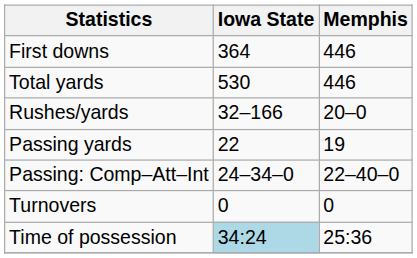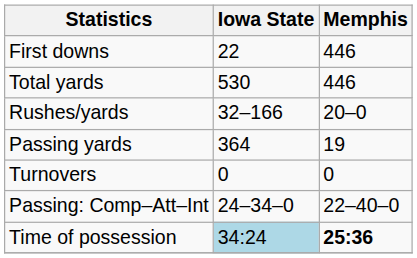(234, 51) 364 -> (229, 51) 22
(229, 144) 22 -> (234, 144) 364
rows swapped: (109, 175) <-> (53, 206)
(348, 237) normal -> (348, 237) bold
